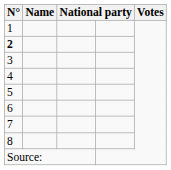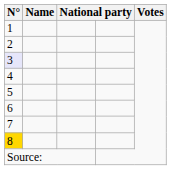(10, 44) bold -> (10, 44) normal
(10, 60) no background -> (10, 60) lavender background
(10, 140) no background -> (10, 140) gold background
